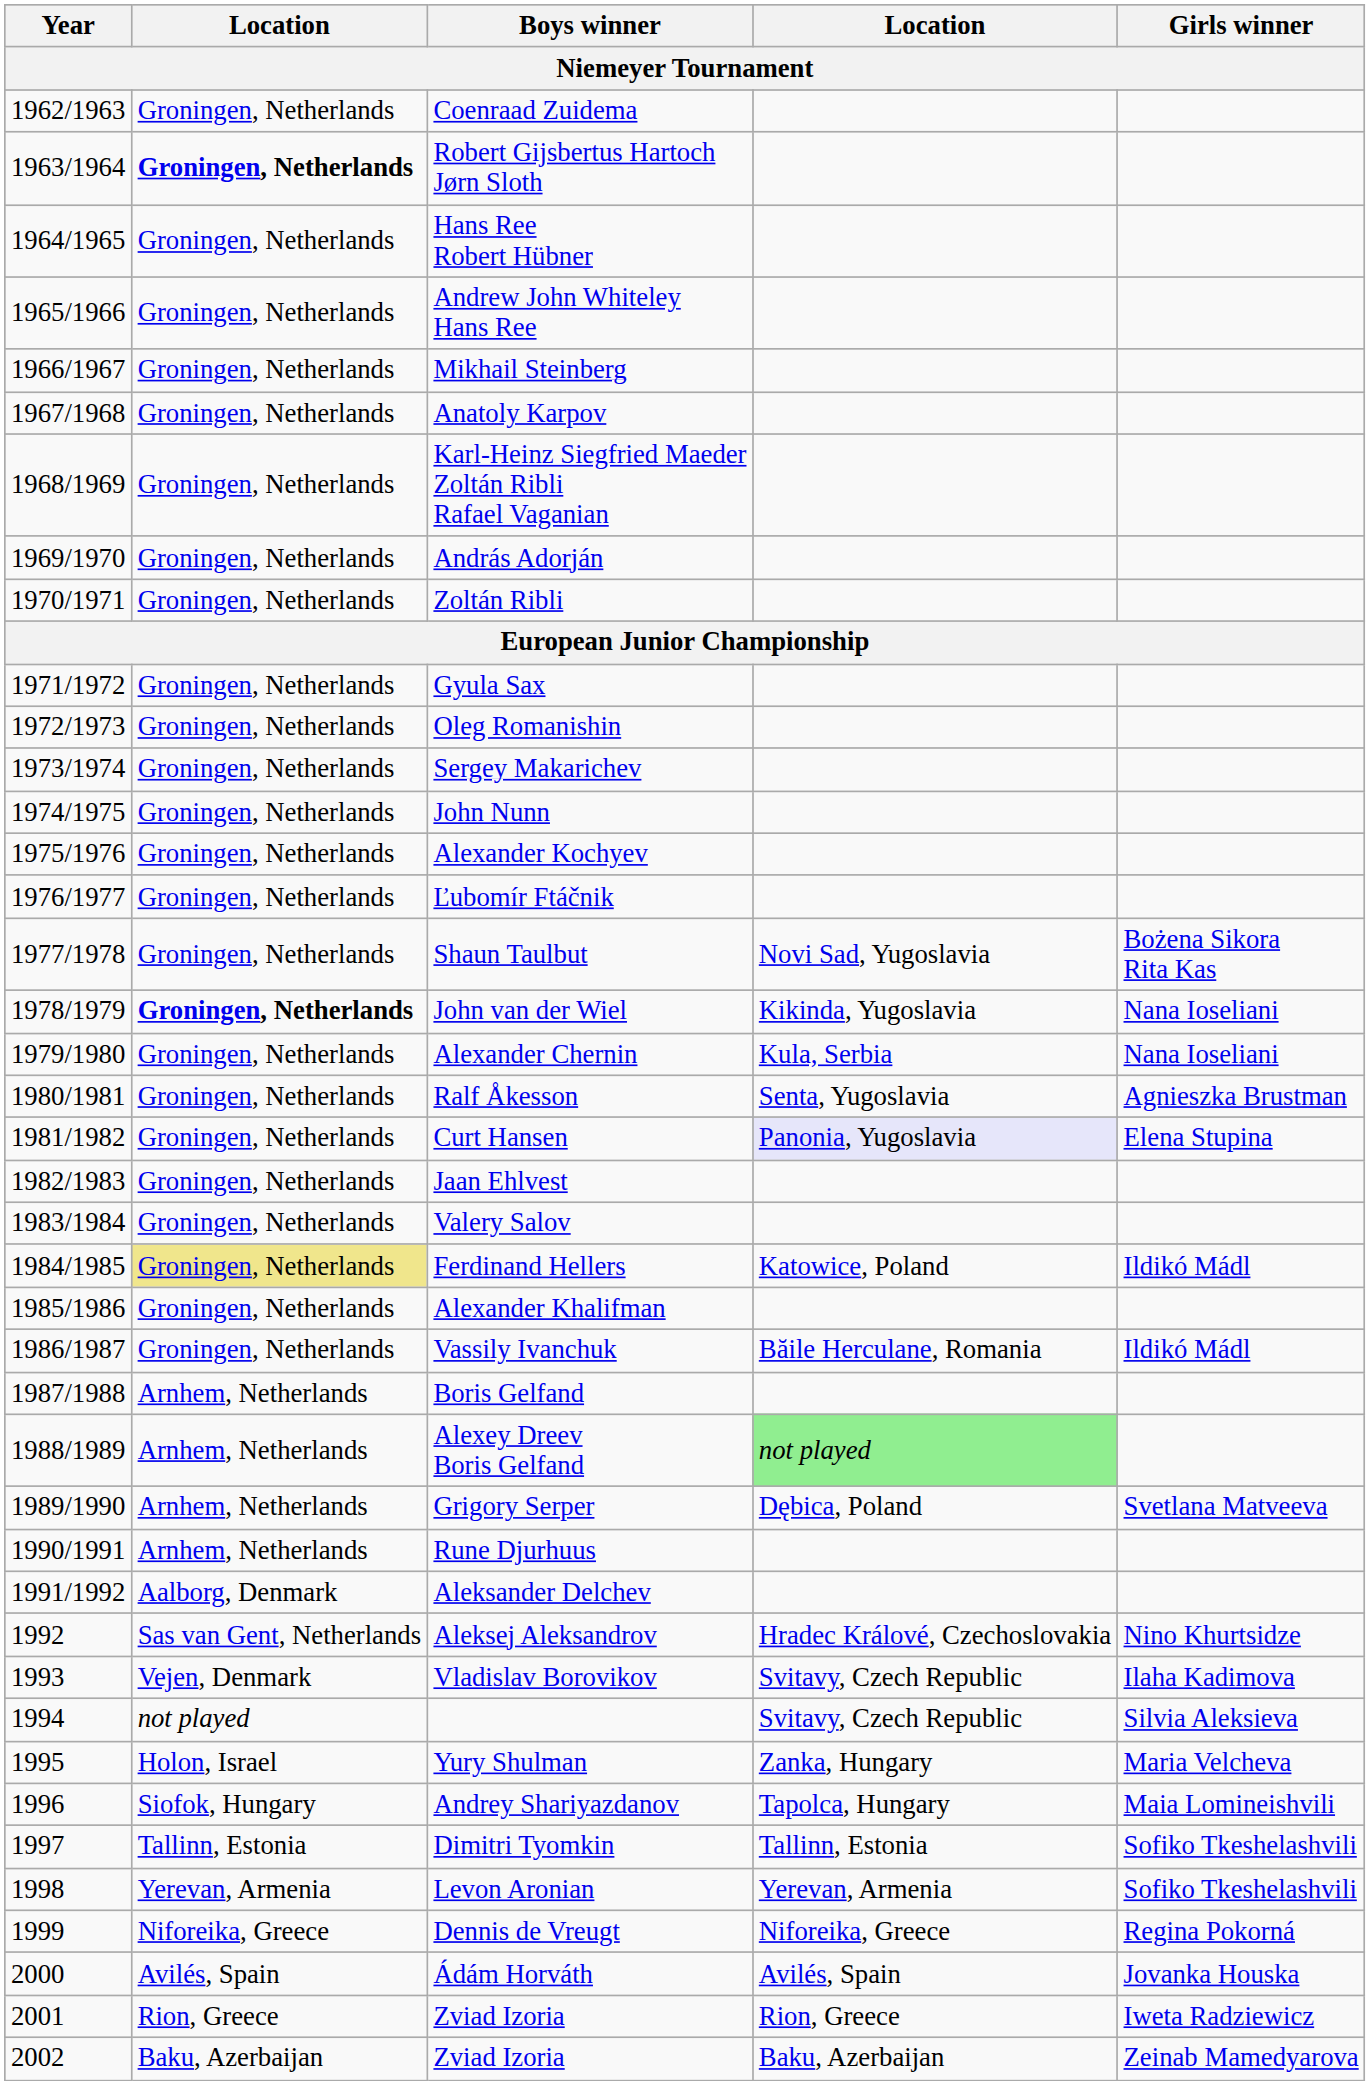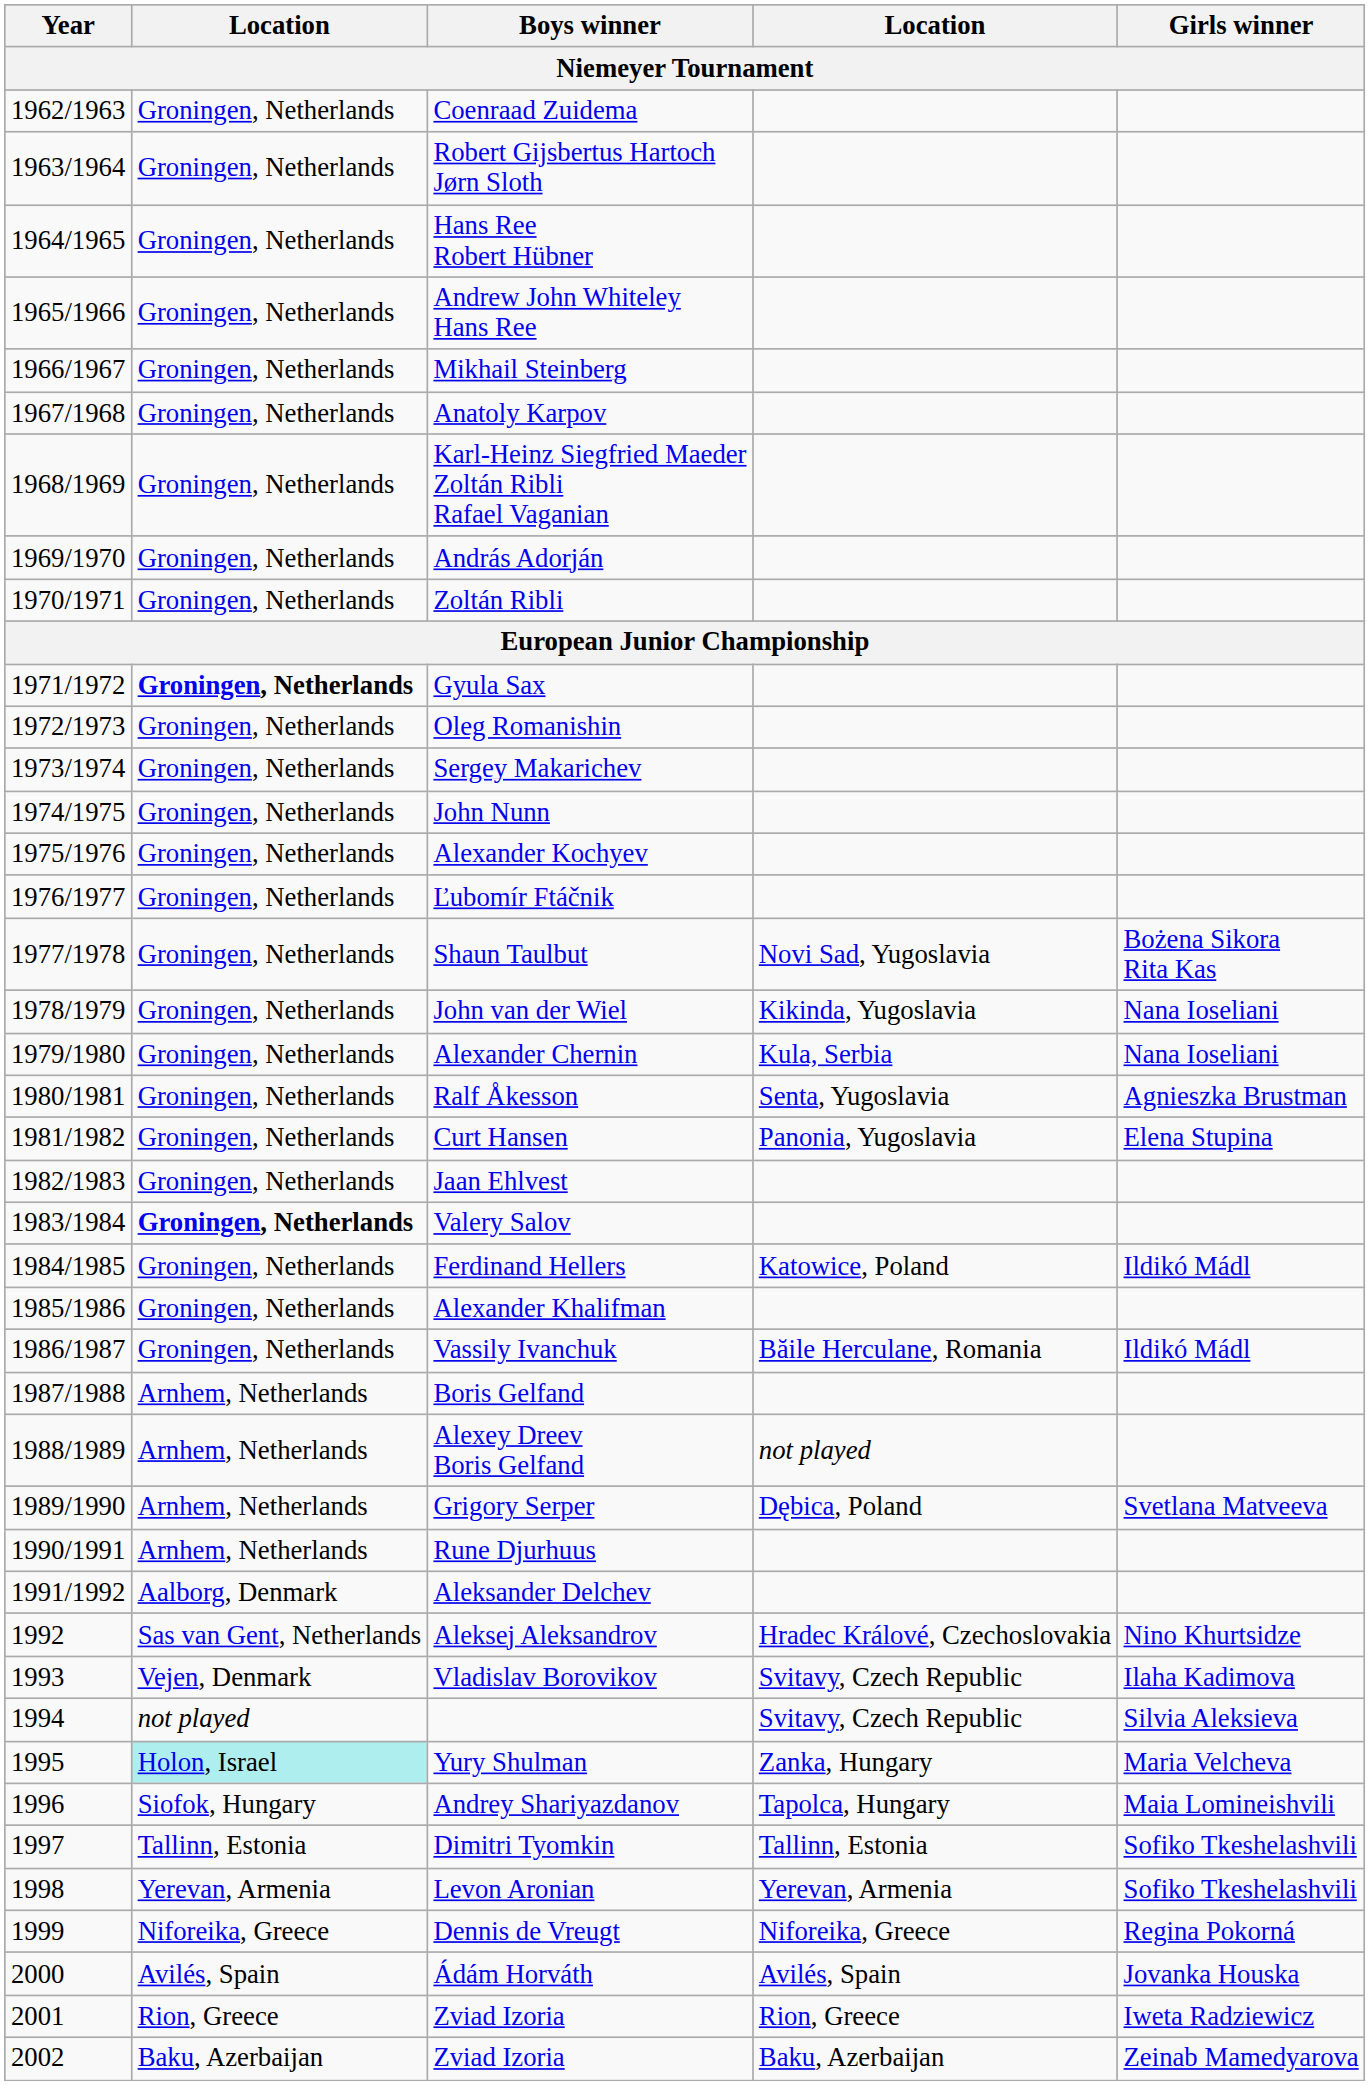(275, 167) bold -> (266, 167) normal
(266, 684) normal -> (275, 684) bold
(275, 1011) bold -> (266, 1011) normal
(867, 1138) lavender background -> (867, 1138) no background
(266, 1223) normal -> (275, 1223) bold
(266, 1265) khaki background -> (266, 1265) no background
(815, 1449) lightgreen background -> (815, 1449) no background
(207, 1761) no background -> (207, 1761) paleturquoise background
